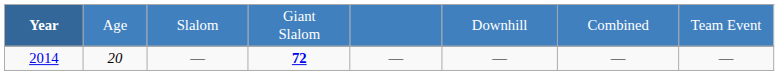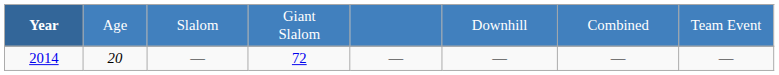(299, 58) bold -> (299, 58) normal
